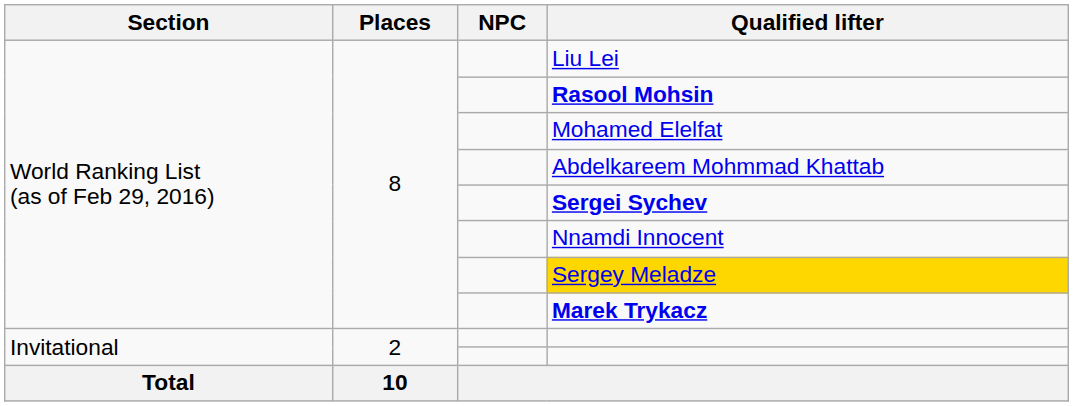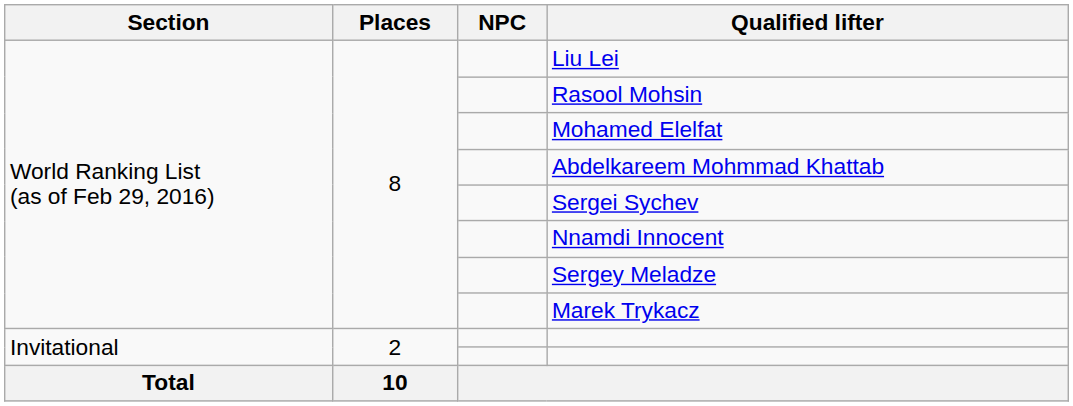(633, 94) bold -> (627, 94) normal
(630, 202) bold -> (625, 202) normal
(634, 274) gold background -> (634, 274) no background
(630, 310) bold -> (626, 310) normal
